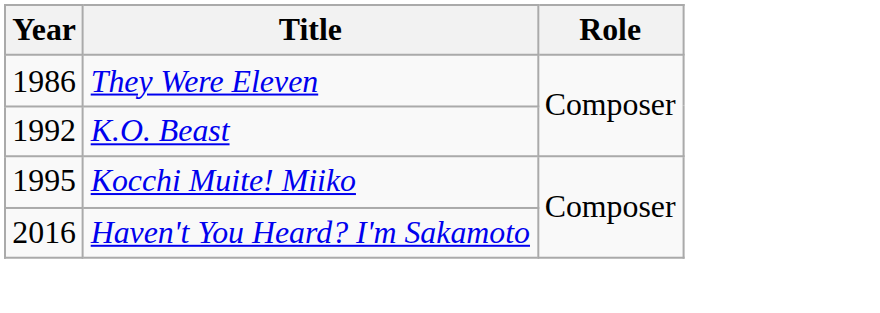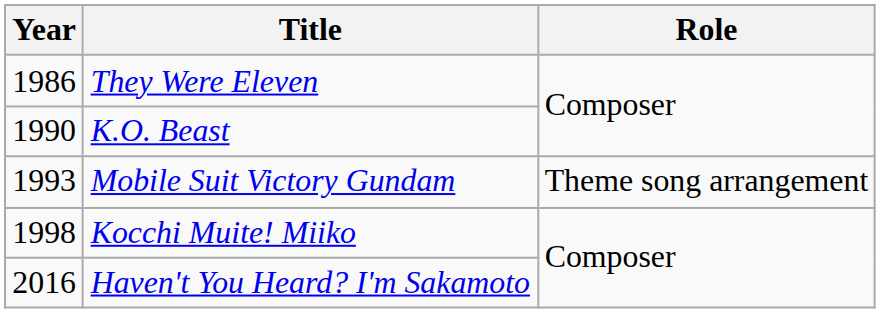(44, 130) 1992 -> (44, 130) 1990
+ row: (273, 181)
(44, 181) 1995 -> (44, 231) 1998
